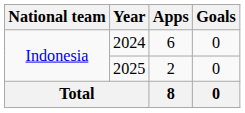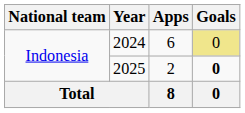(216, 42) no background -> (216, 42) khaki background
(216, 68) normal -> (216, 68) bold
